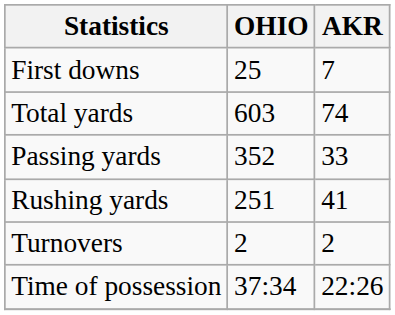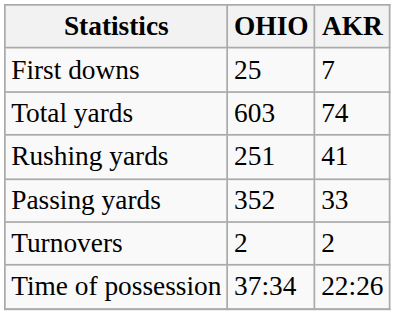rows swapped: (90, 199) <-> (86, 156)
